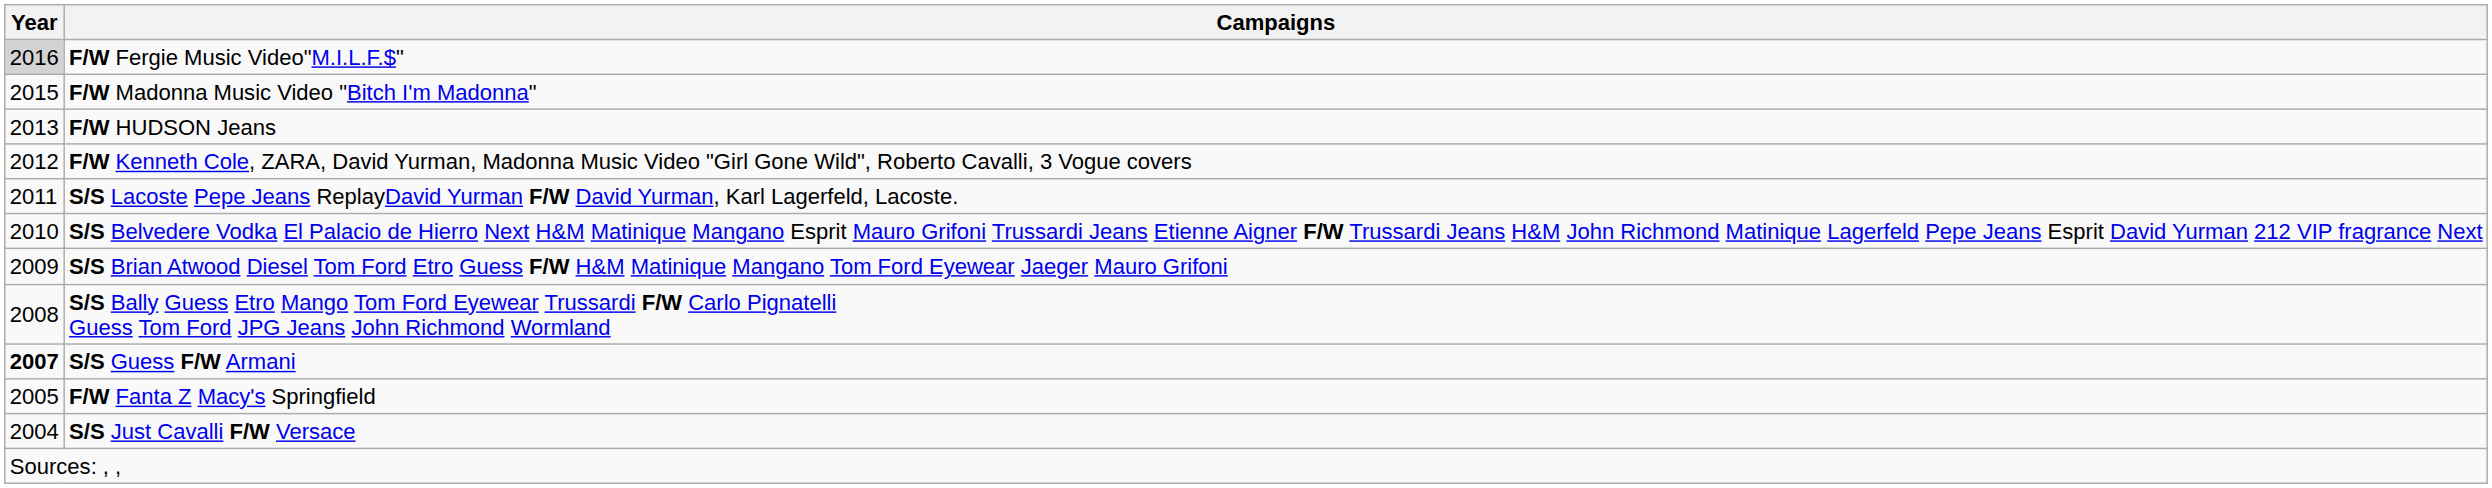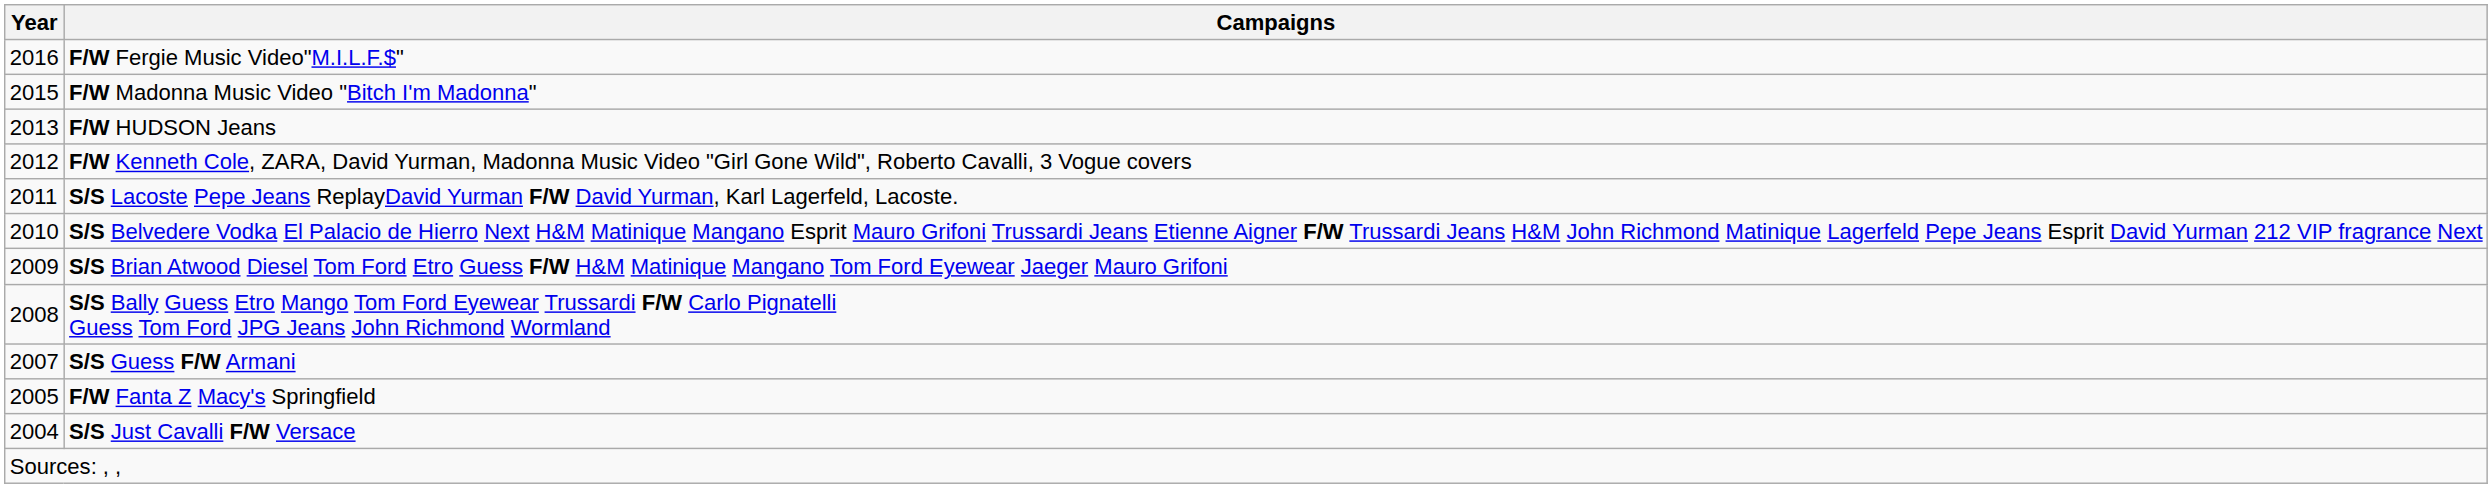(34, 57) lightgrey background -> (34, 57) no background
(34, 361) bold -> (34, 361) normal
